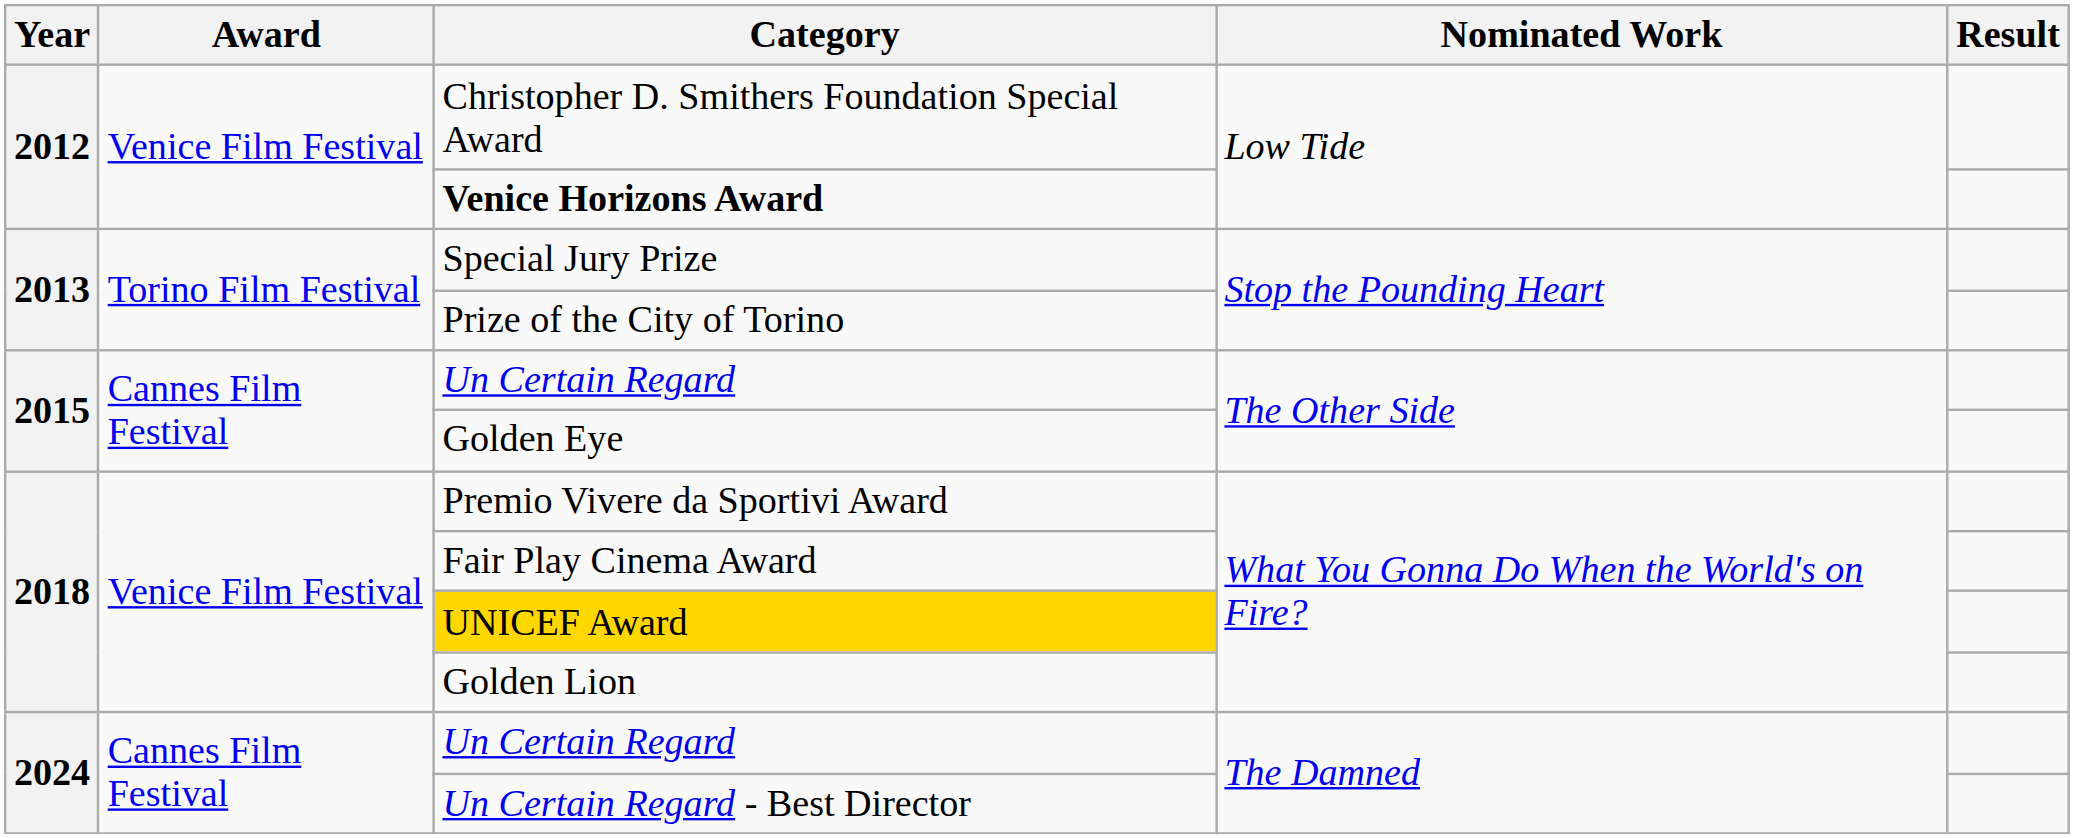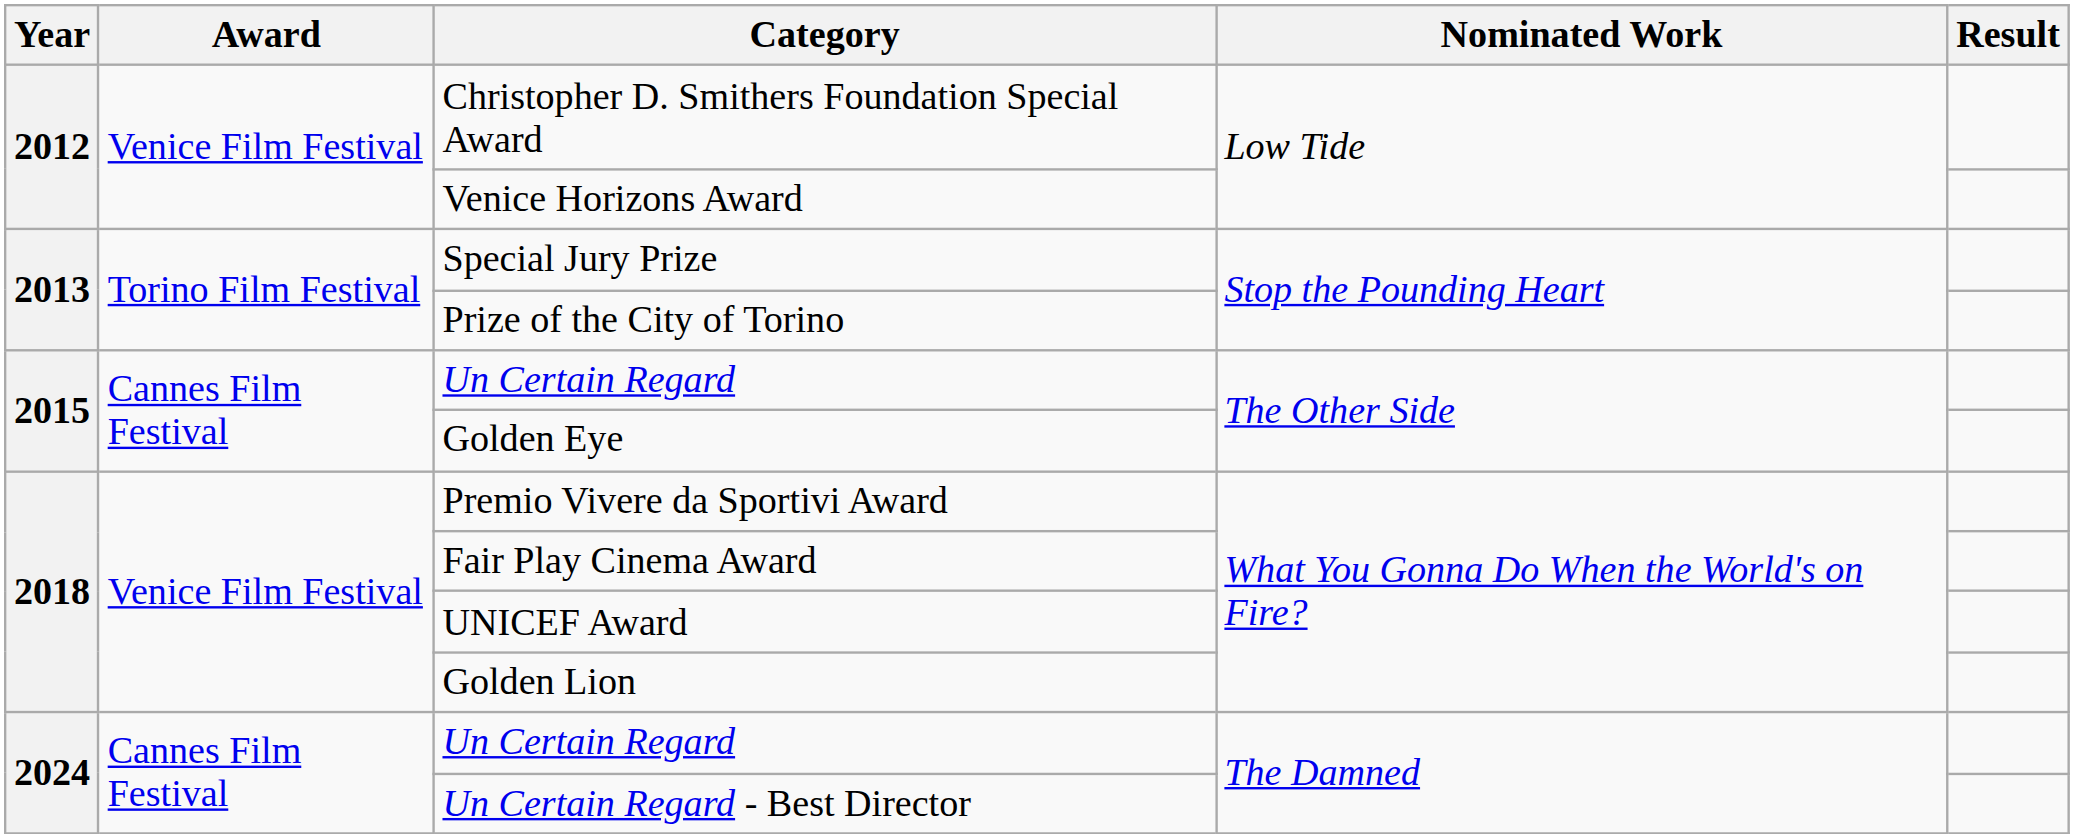(633, 198) bold -> (623, 198) normal
(565, 621) gold background -> (565, 621) no background
